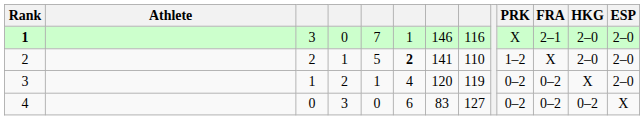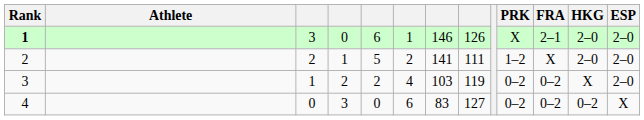(377, 37) 7 -> (377, 37) 6
(475, 37) 116 -> (475, 37) 126
(409, 59) bold -> (409, 59) normal
(475, 59) 110 -> (475, 59) 111
(377, 81) 1 -> (377, 81) 2
(442, 81) 120 -> (442, 81) 103
